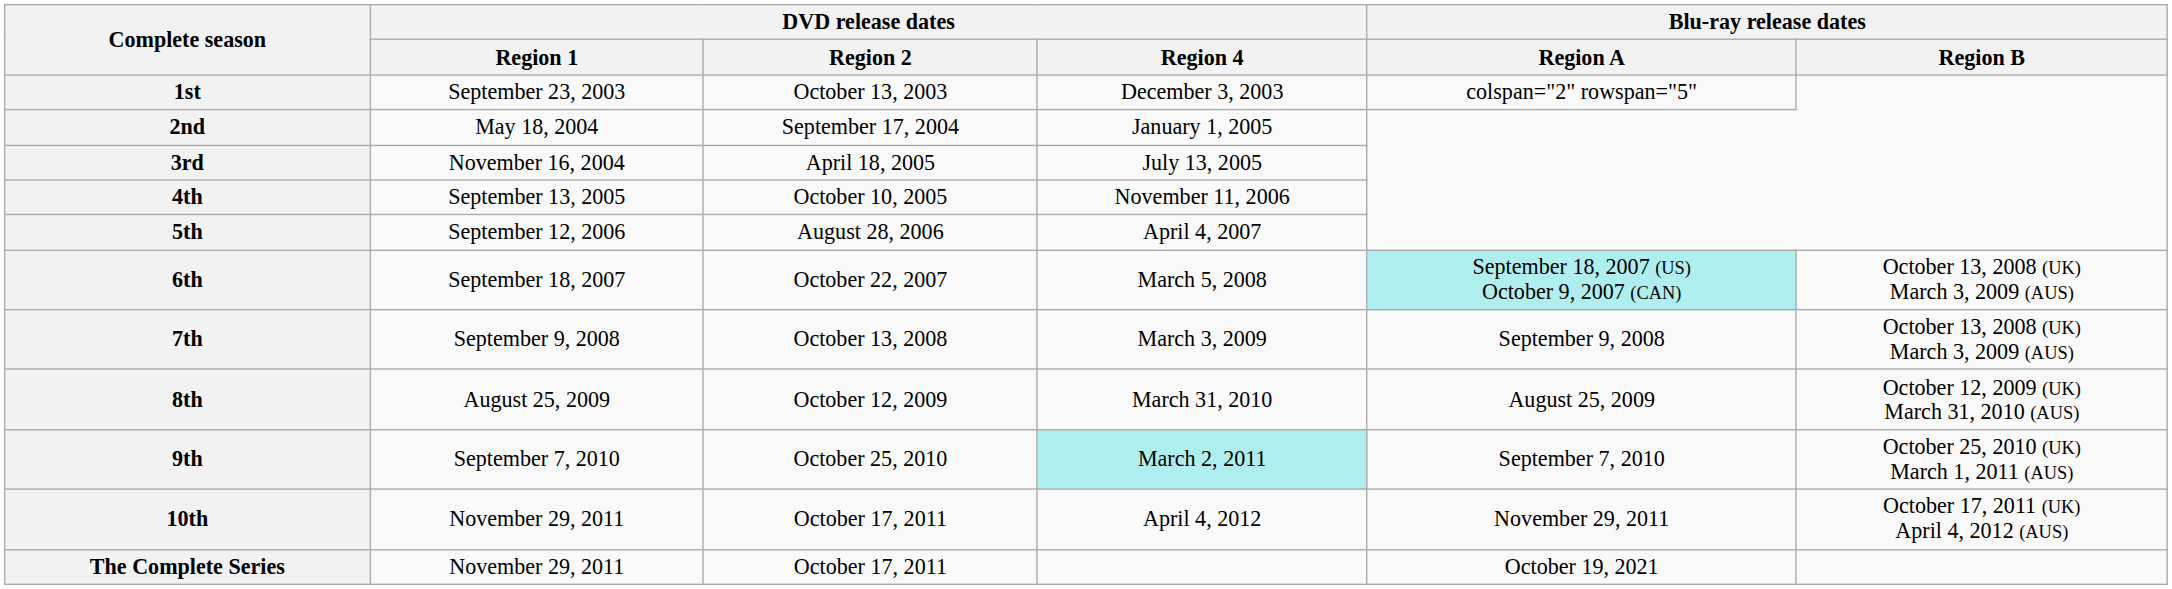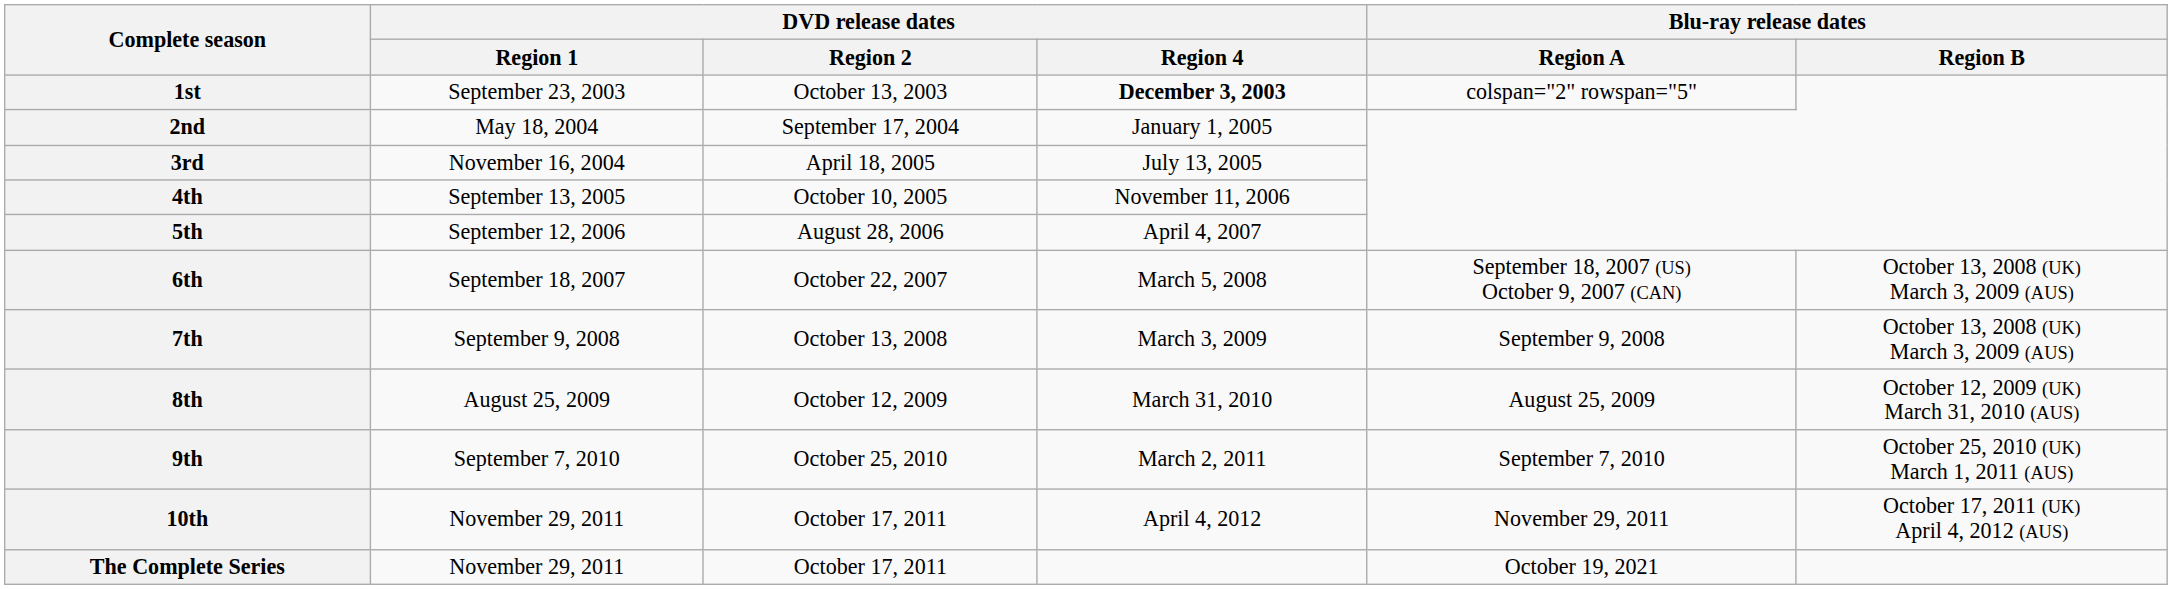(1202, 92) normal -> (1202, 92) bold
(1582, 279) paleturquoise background -> (1582, 279) no background
(1202, 459) paleturquoise background -> (1202, 459) no background
